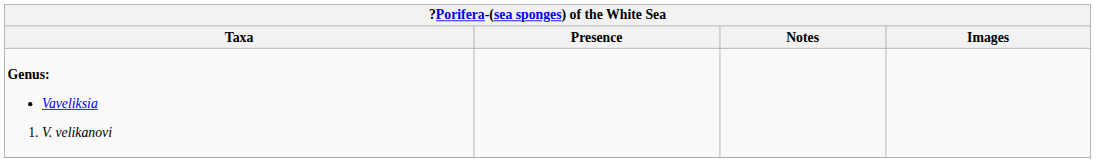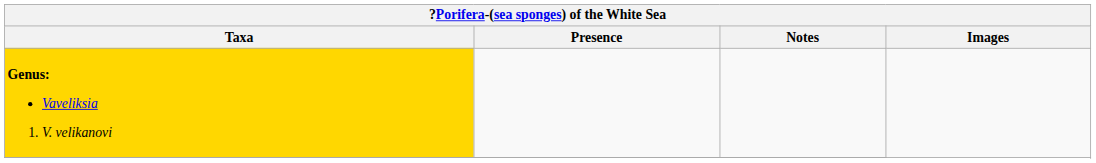(239, 104) no background -> (239, 104) gold background
